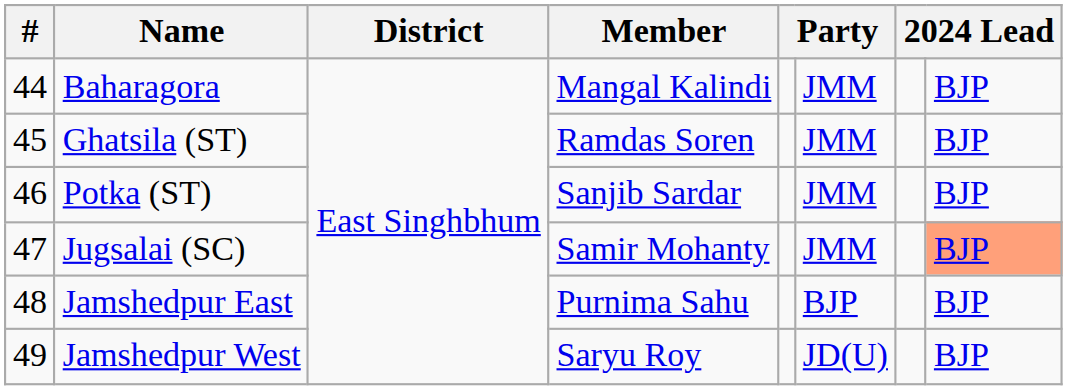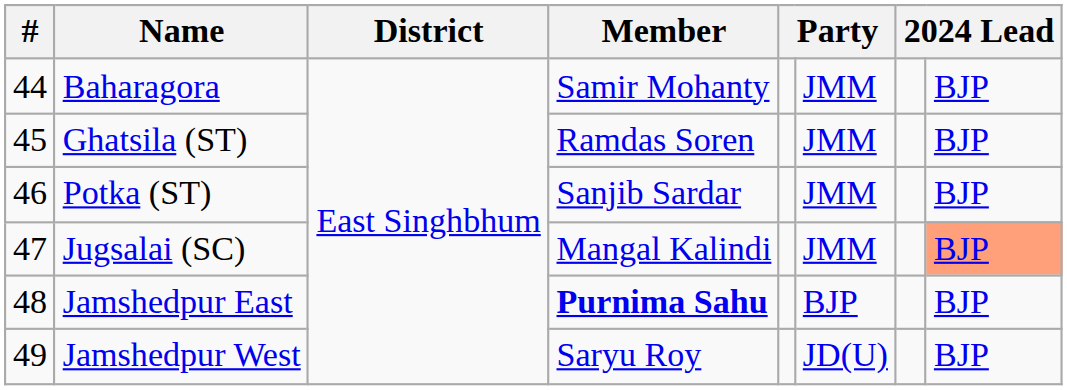(664, 85) Mangal Kalindi -> (663, 85) Samir Mohanty
(663, 247) Samir Mohanty -> (664, 247) Mangal Kalindi
(653, 301) normal -> (662, 301) bold
